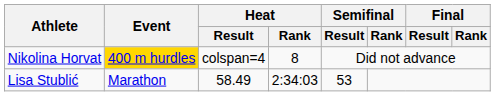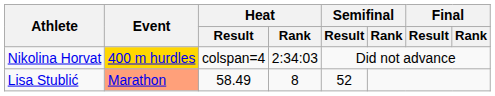(295, 58) 8 -> (295, 58) 2:34:03
(137, 80) no background -> (137, 80) lightsalmon background
(295, 80) 2:34:03 -> (295, 80) 8
(344, 80) 53 -> (344, 80) 52
